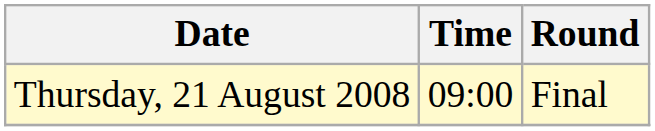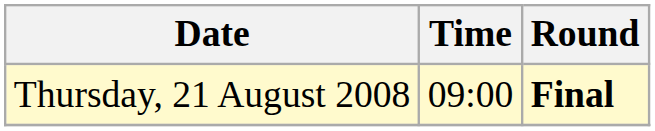(569, 93) normal -> (572, 93) bold
